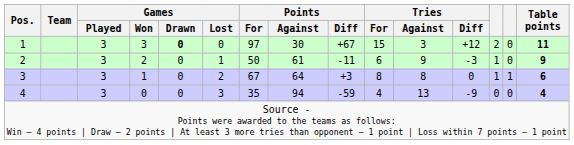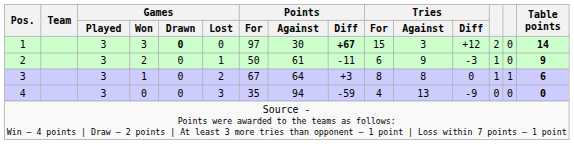(346, 45) normal -> (346, 45) bold
(543, 45) 11 -> (543, 45) 14
(543, 93) 4 -> (543, 93) 0
